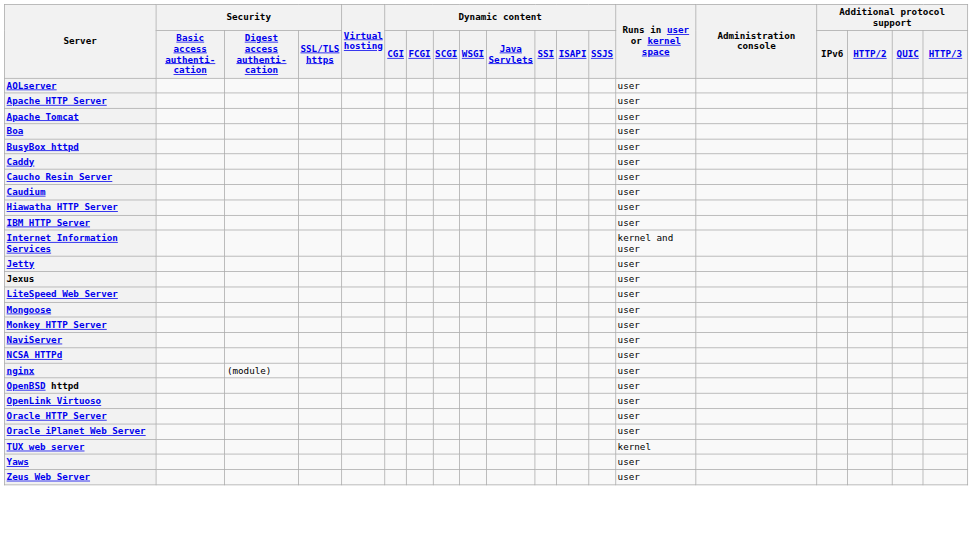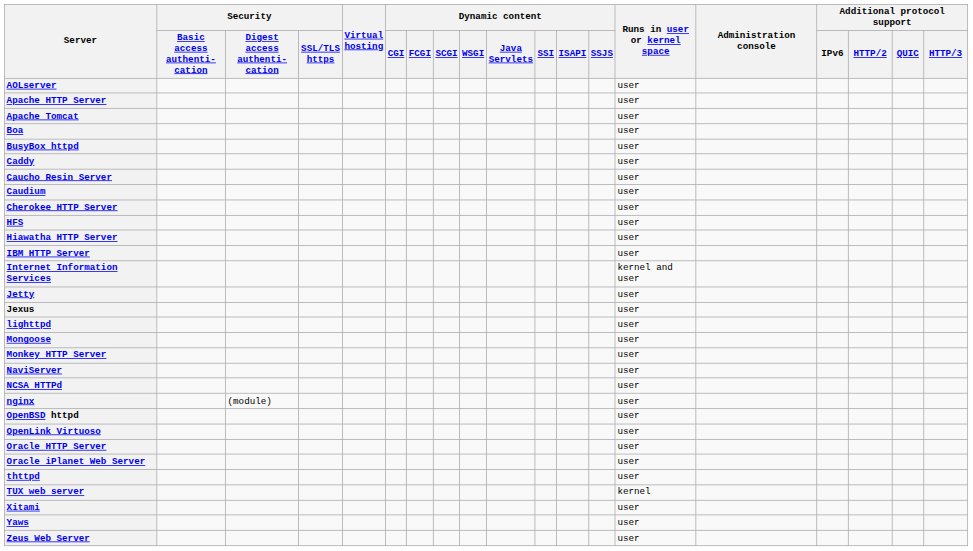+ row: (62, 207)
+ row: (15, 223)
+ row: (29, 325)
- row: (62, 294)
+ row: (23, 477)
+ row: (23, 508)
